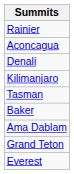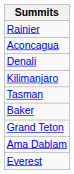(37, 128) Ama Dablam -> (35, 128) Grand Teton
(35, 144) Grand Teton -> (37, 144) Ama Dablam
